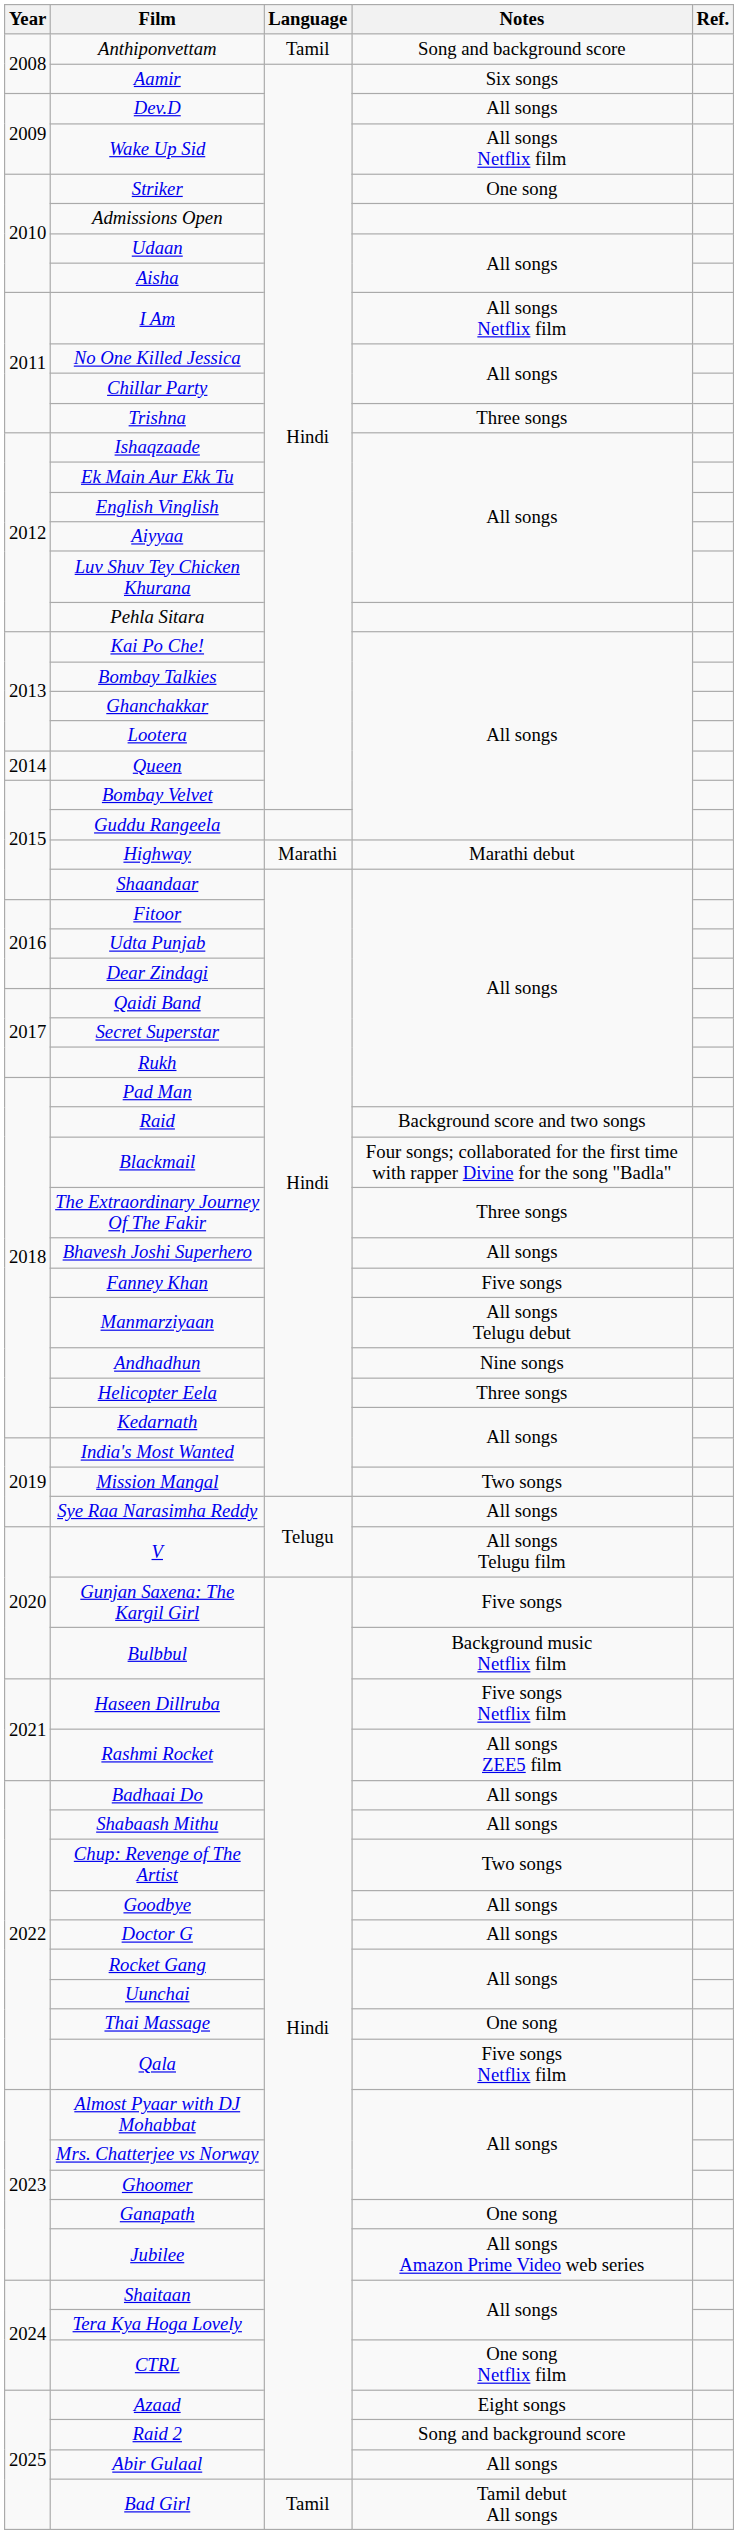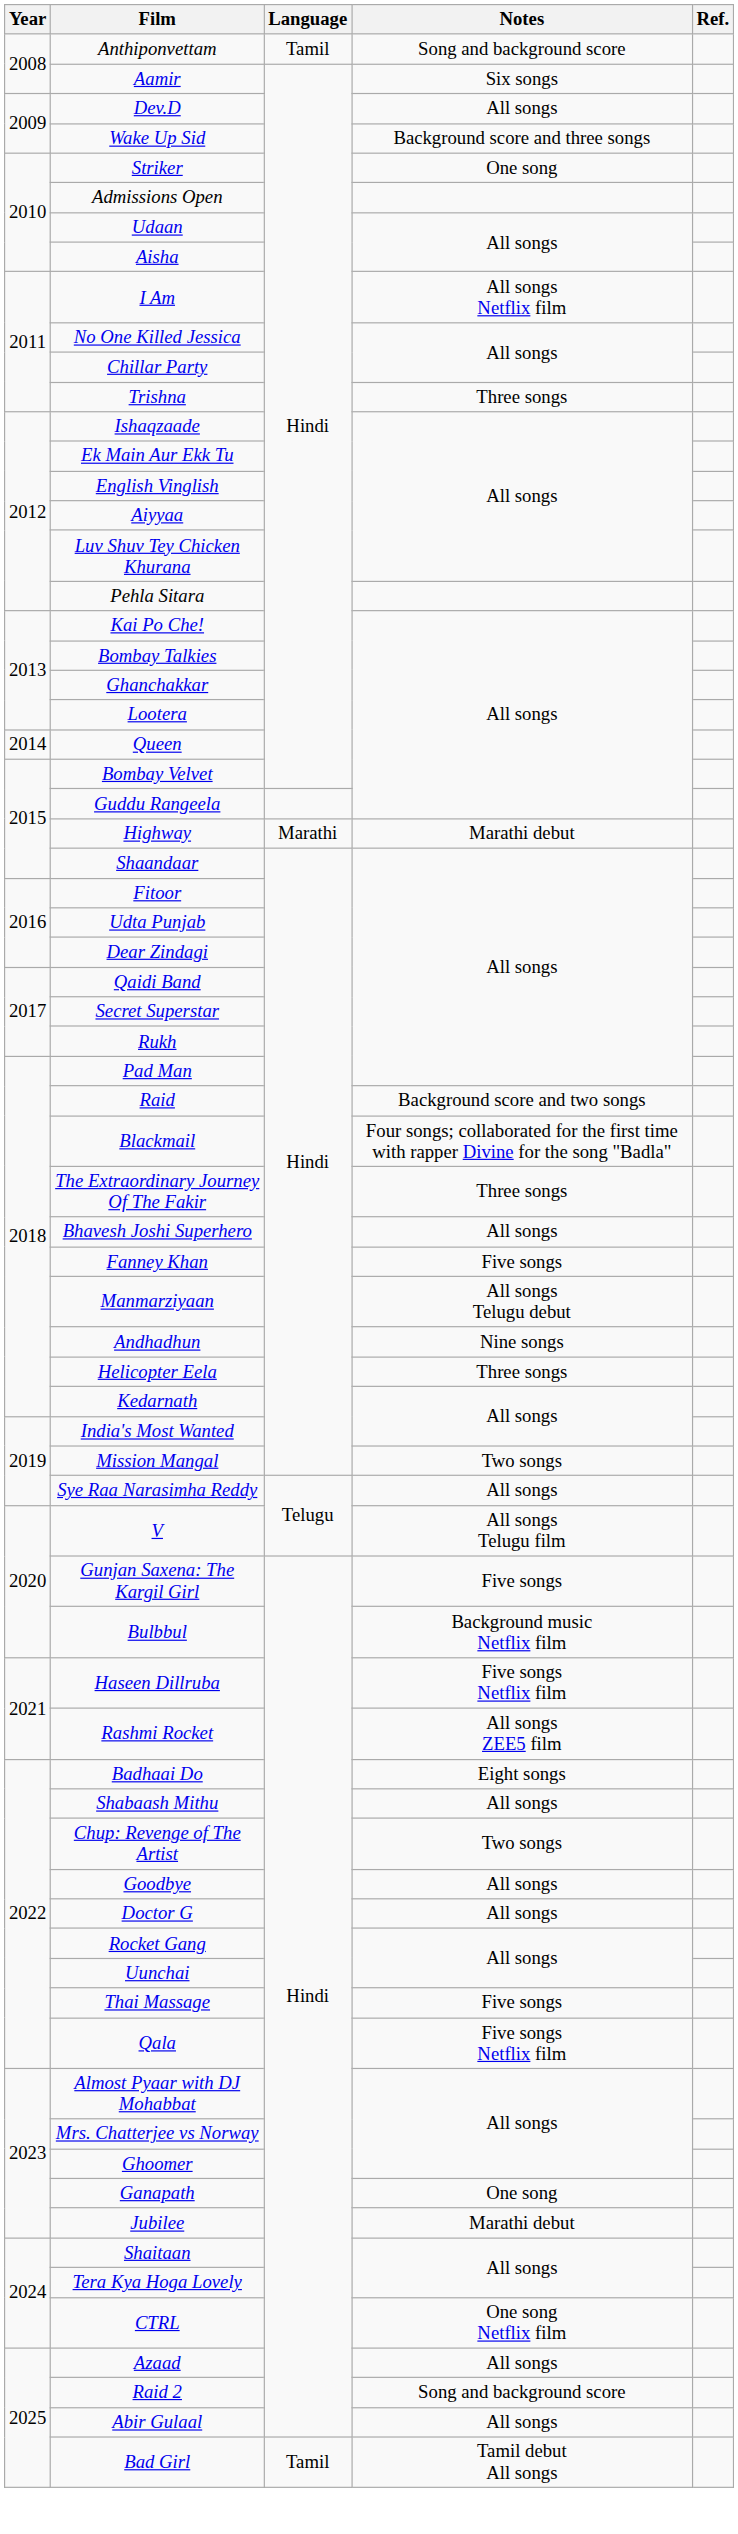(522, 148) All songs Netflix film -> (522, 138) Background score and three songs
(522, 1794) All songs -> (522, 1773) Eight songs
(522, 2023) One song -> (522, 2002) Five songs
(522, 2254) All songs Amazon Prime Video web series -> (522, 2222) Marathi debut
(522, 2404) Eight songs -> (522, 2362) All songs
